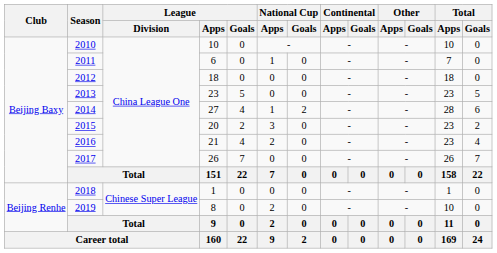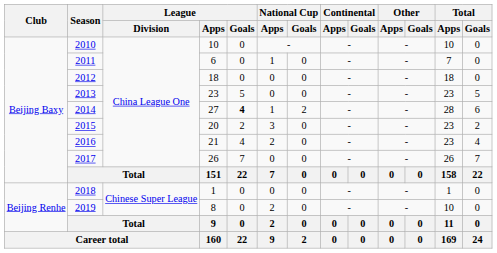(242, 110) normal -> (242, 110) bold
